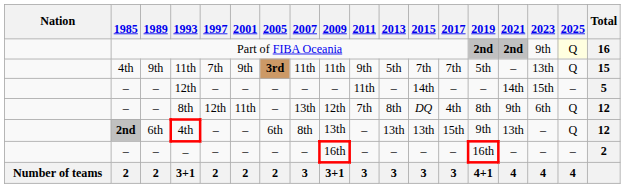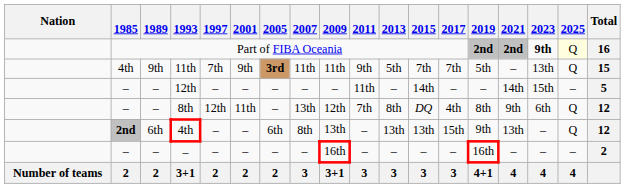(543, 49) normal -> (543, 49) bold
